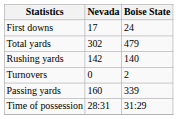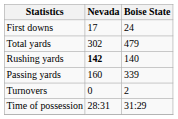(95, 59) normal -> (95, 59) bold
rows swapped: (34, 91) <-> (27, 75)
